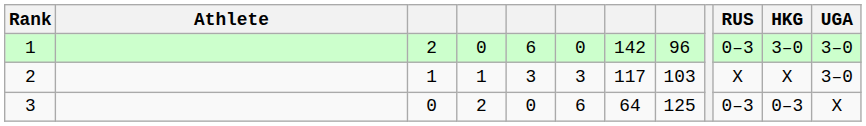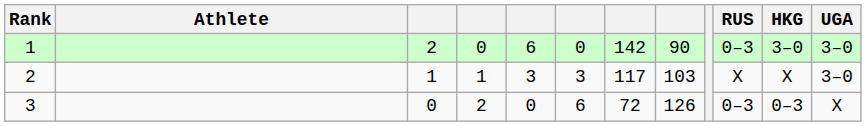(680, 48) 96 -> (680, 48) 90
(630, 106) 64 -> (630, 106) 72
(680, 106) 125 -> (680, 106) 126
